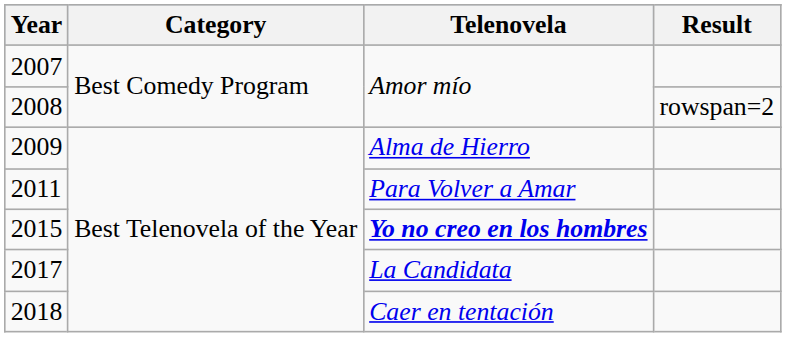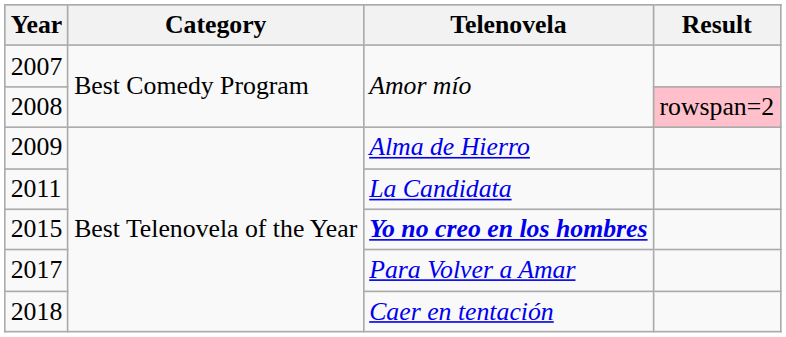(717, 106) no background -> (717, 106) pink background
(472, 188) Para Volver a Amar -> (440, 188) La Candidata
(440, 270) La Candidata -> (472, 270) Para Volver a Amar
